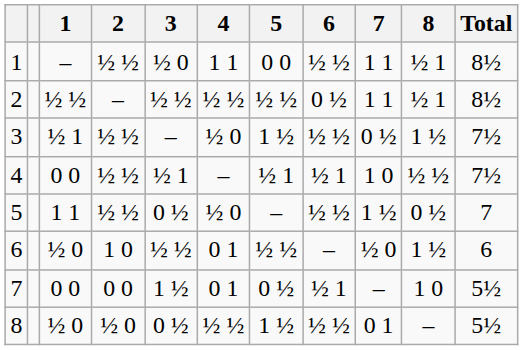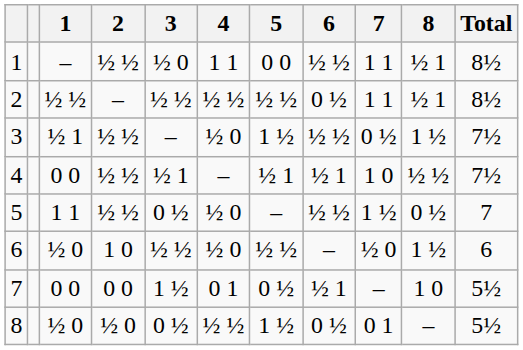(223, 250) 0 1 -> (223, 250) ½ 0
(329, 325) ½ ½ -> (329, 325) 0 ½
